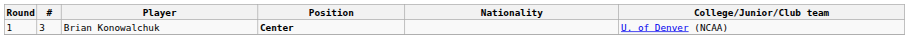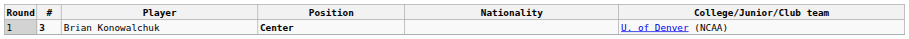(9, 27) no background -> (9, 27) lightgrey background
(42, 27) normal -> (42, 27) bold
